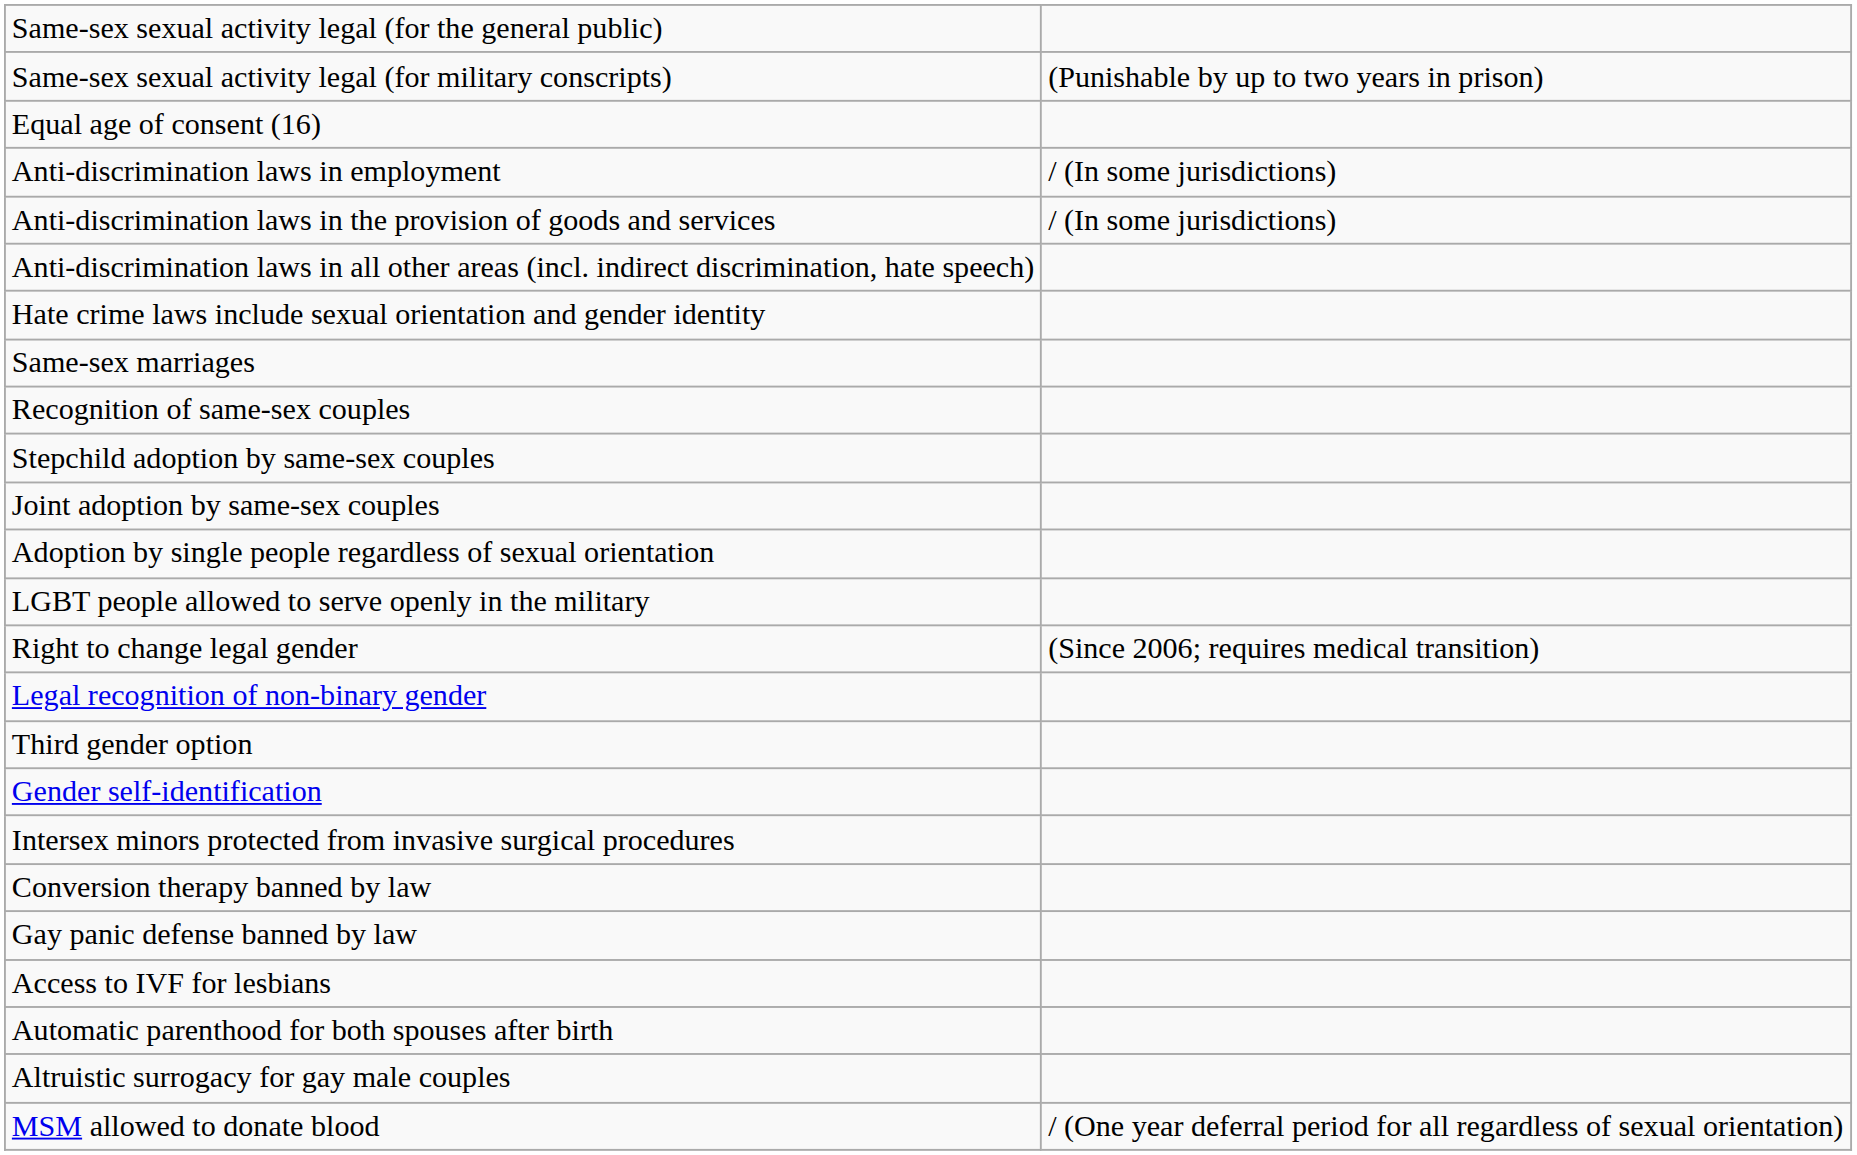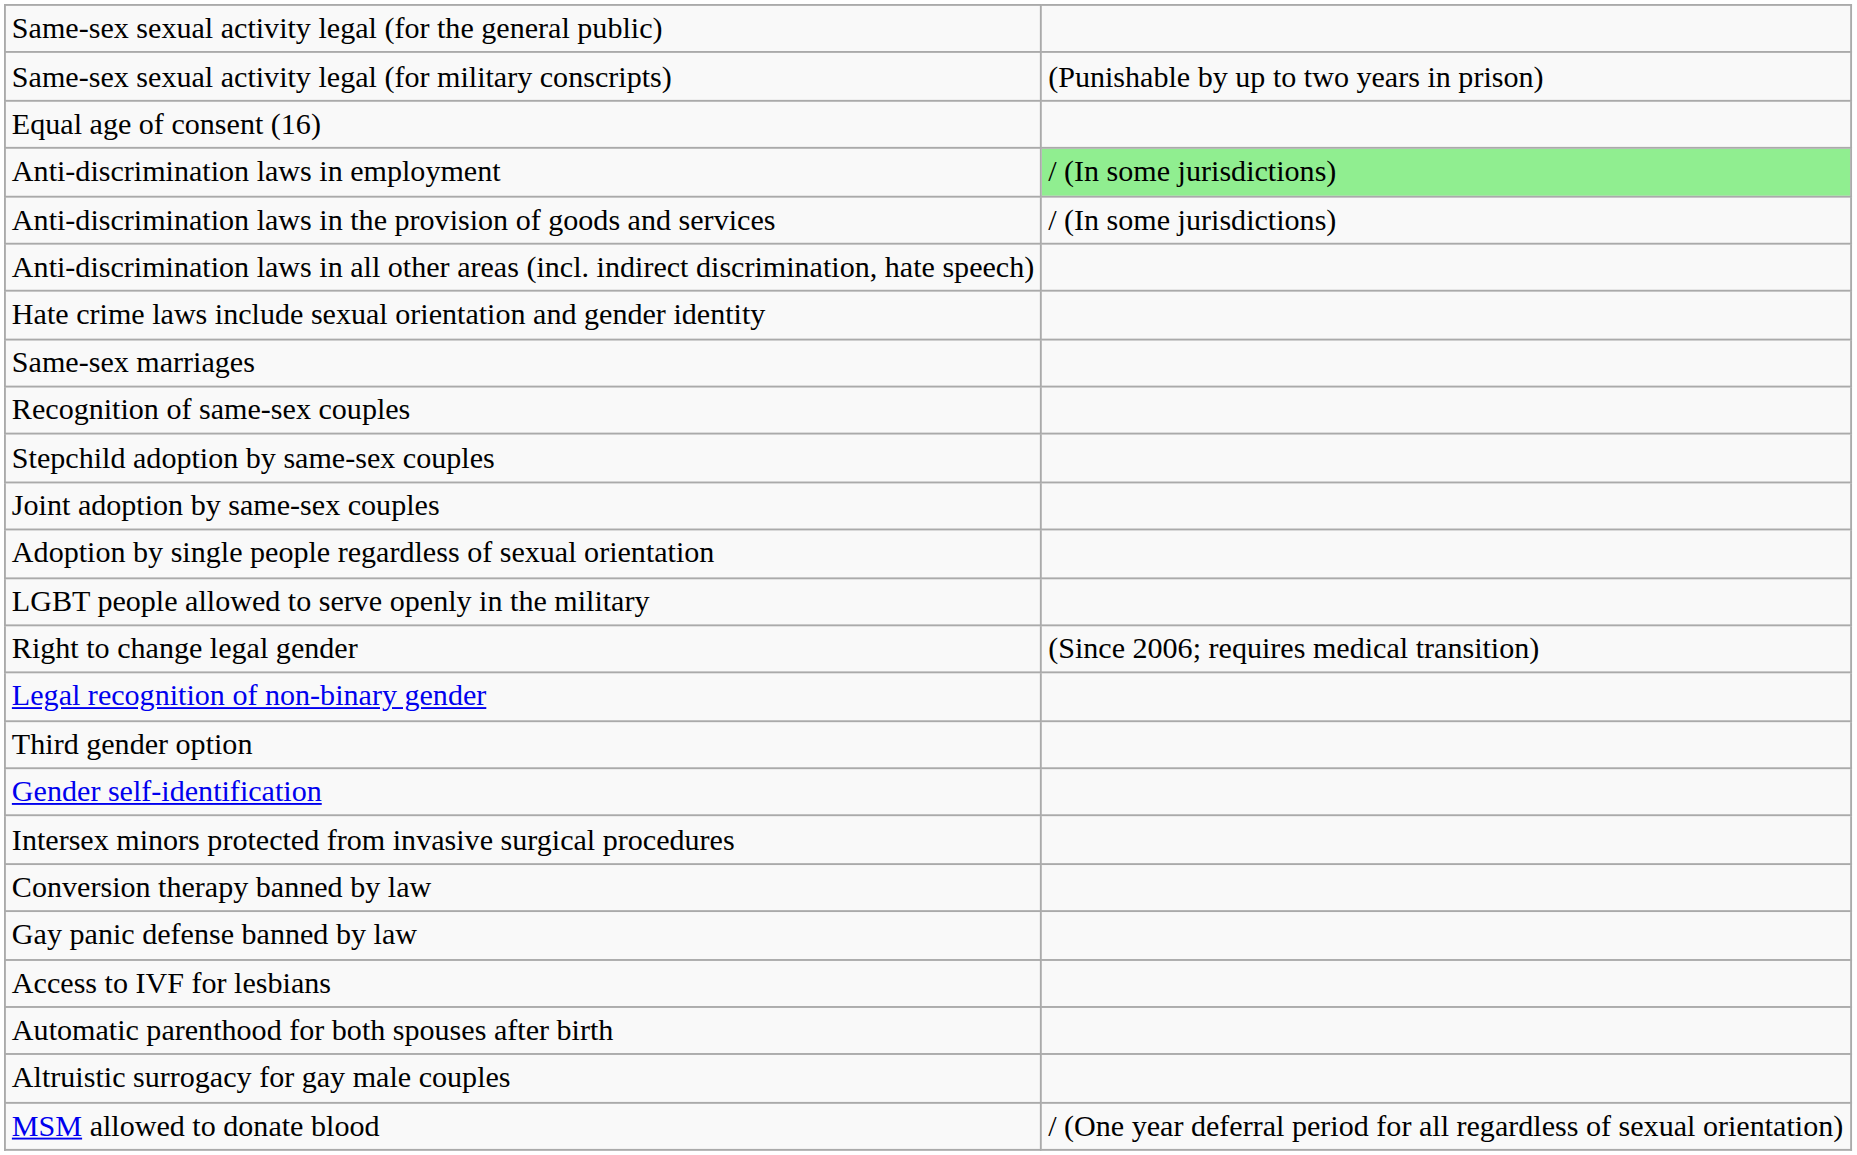(1192, 171) no background -> (1192, 171) lightgreen background
